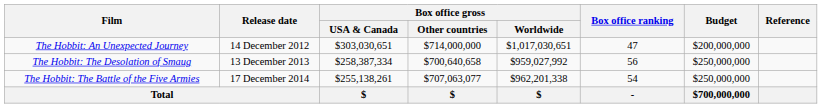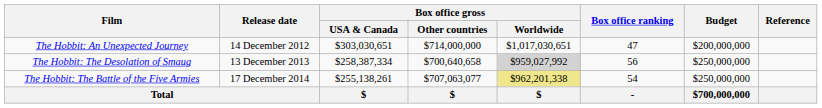(539, 62) no background -> (539, 62) lightgrey background
(539, 78) no background -> (539, 78) khaki background
